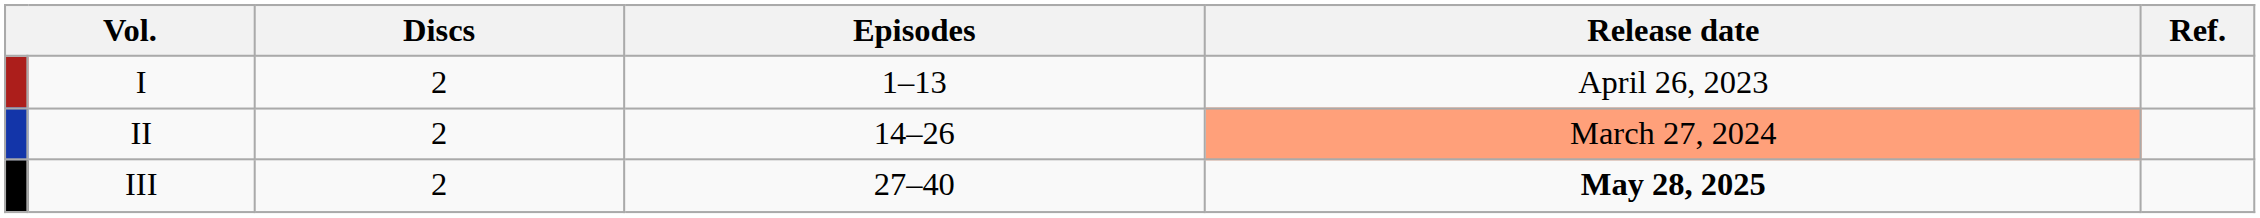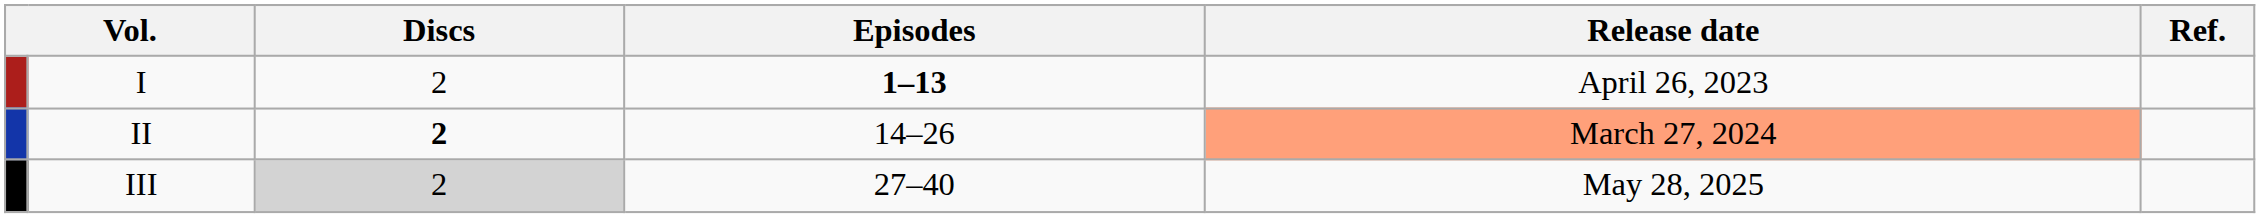(914, 81) normal -> (914, 81) bold
(439, 133) normal -> (439, 133) bold
(439, 184) no background -> (439, 184) lightgrey background
(1673, 184) bold -> (1673, 184) normal
